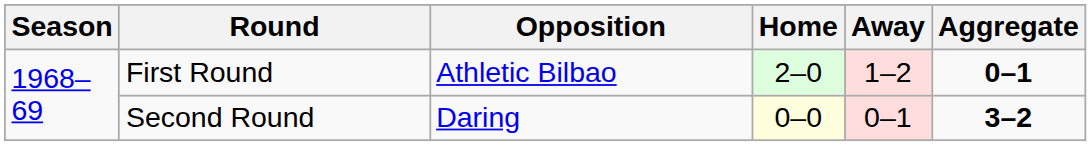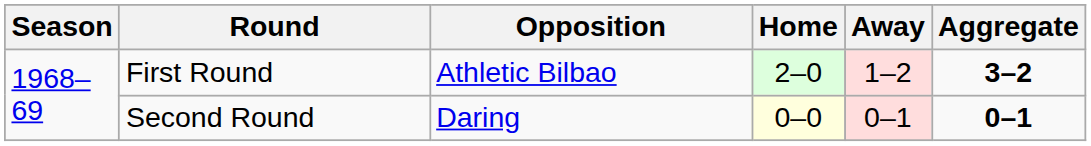(1008, 72) 0–1 -> (1008, 72) 3–2
(1008, 117) 3–2 -> (1008, 117) 0–1
